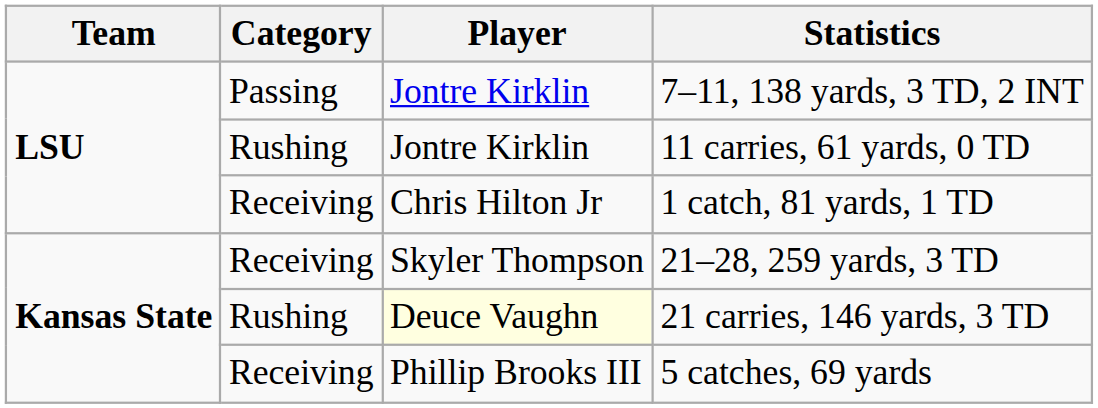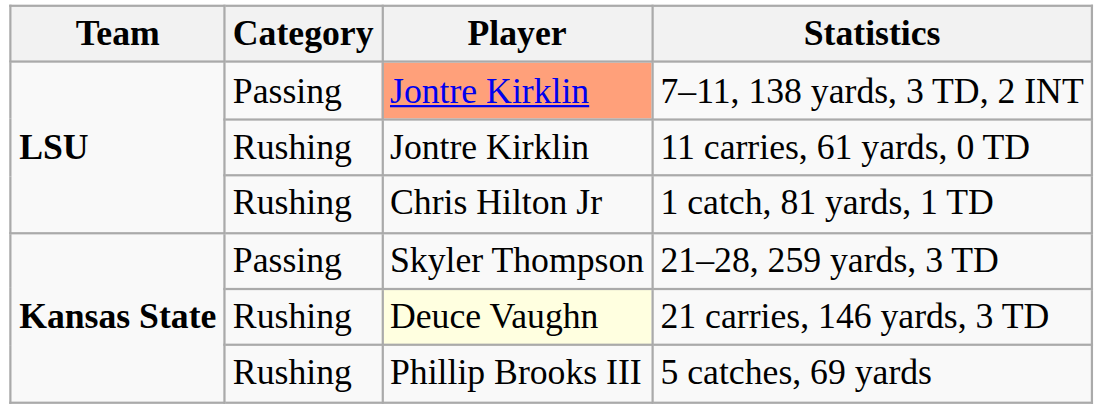(490, 90) no background -> (490, 90) lightsalmon background
(301, 203) Receiving -> (292, 203) Rushing
(301, 259) Receiving -> (287, 259) Passing
(301, 372) Receiving -> (292, 372) Rushing
